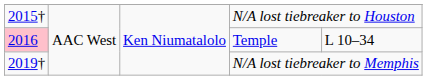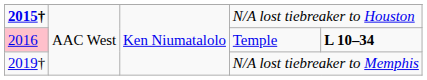(26, 16) normal -> (26, 16) bold
(349, 39) normal -> (349, 39) bold
